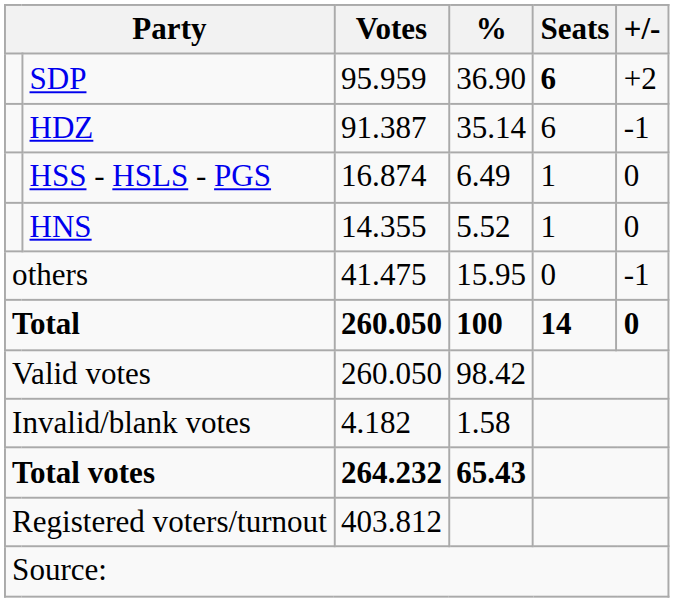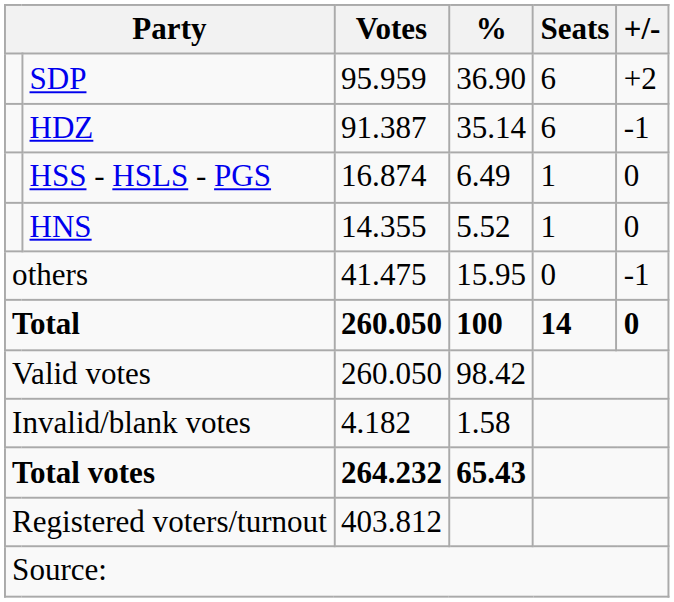(548, 78) bold -> (548, 78) normal
